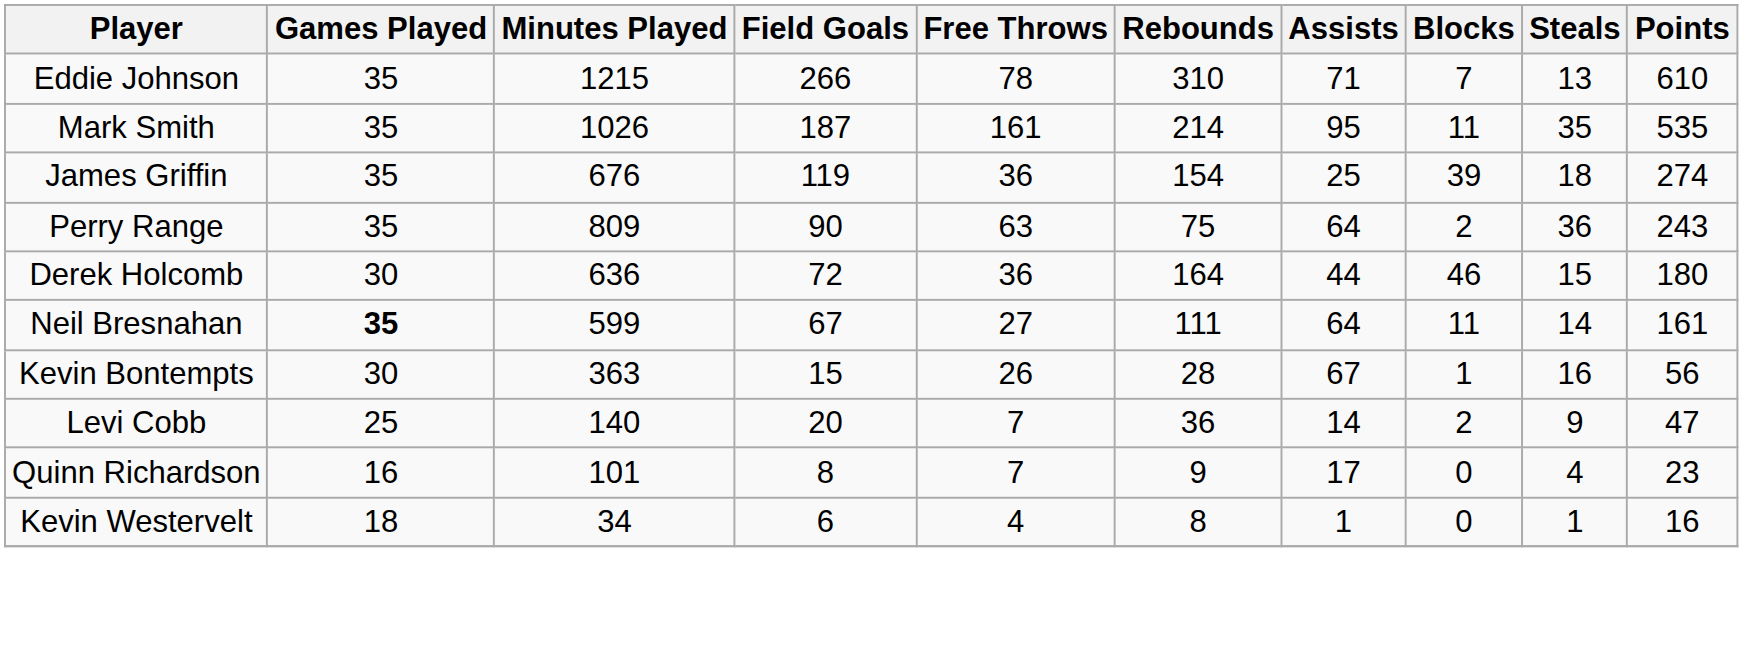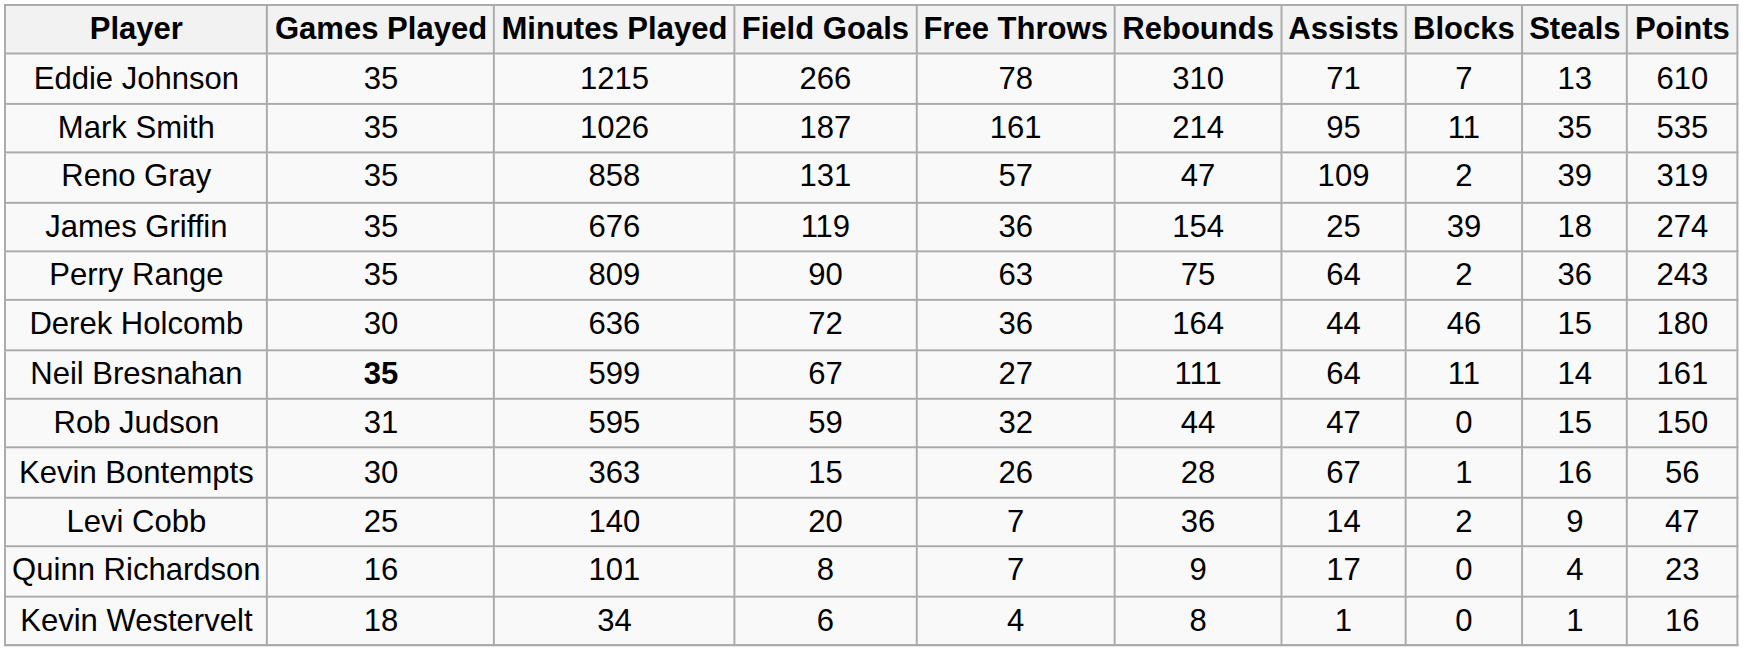+ row: (136, 176)
+ row: (136, 422)
